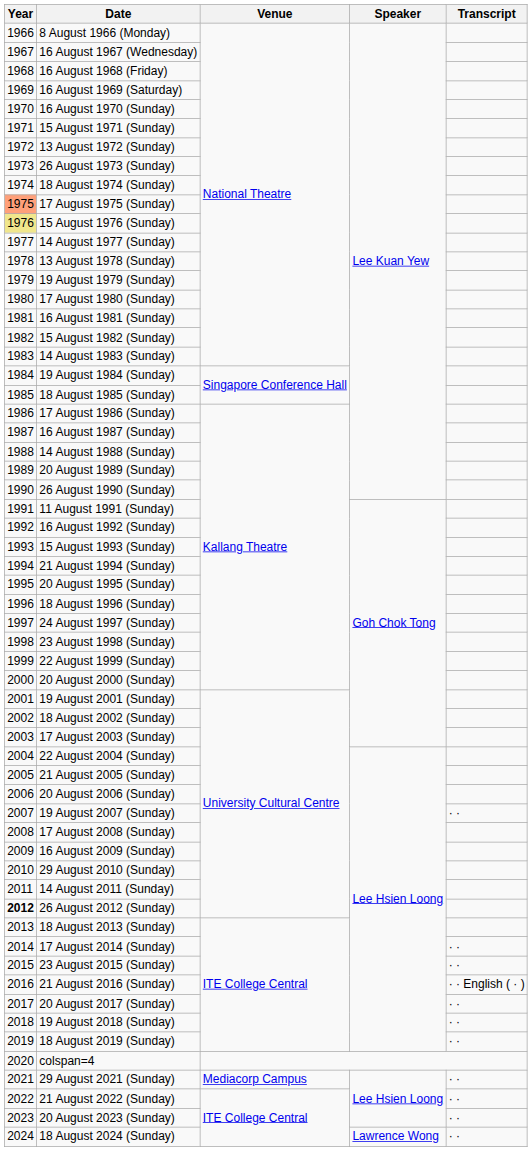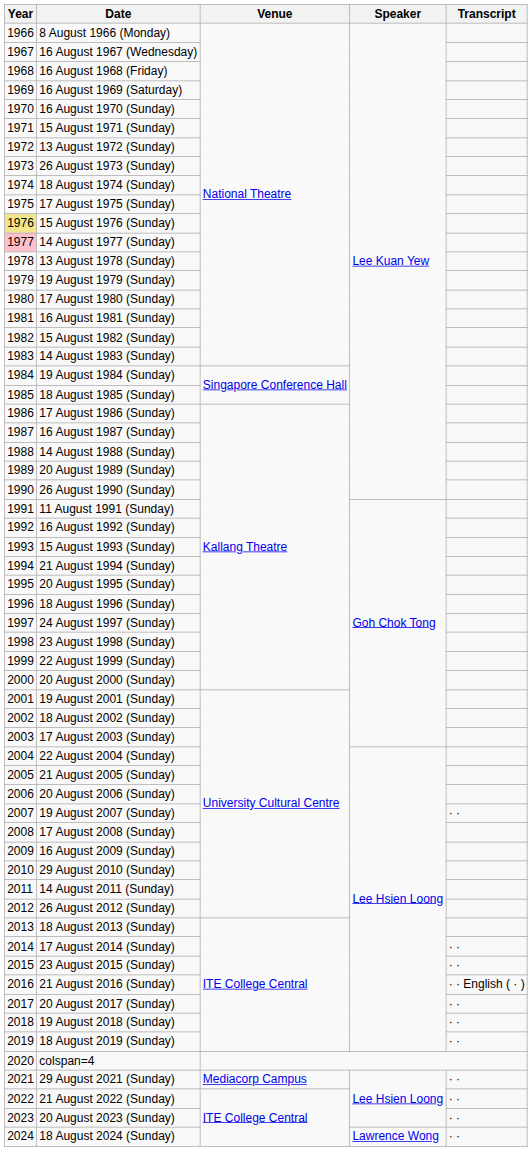(20, 204) lightsalmon background -> (20, 204) no background
(20, 242) no background -> (20, 242) pink background
(20, 908) bold -> (20, 908) normal
